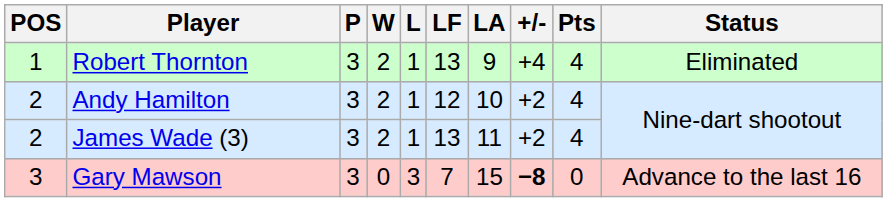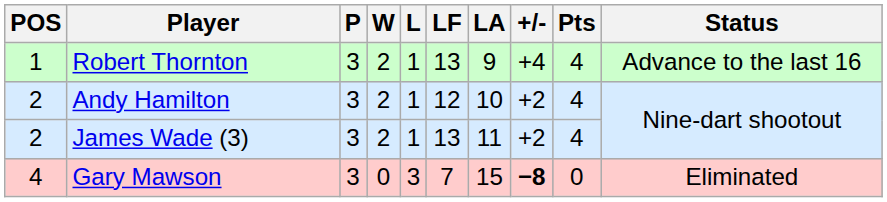(742, 61) Eliminated -> (742, 61) Advance to the last 16
(36, 176) 3 -> (36, 176) 4
(742, 176) Advance to the last 16 -> (742, 176) Eliminated
